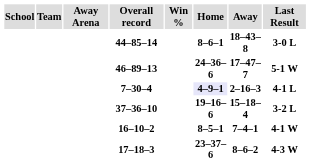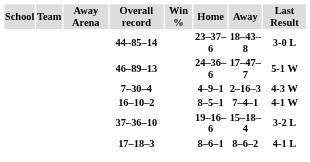(211, 42) 8–6–1 -> (211, 42) 23–37–6
(211, 88) lavender background -> (211, 88) no background
(284, 88) 4-1 L -> (284, 88) 4-3 W
rows swapped: (136, 109) <-> (136, 129)
(211, 149) 23–37–6 -> (211, 143) 8–6–1
(284, 149) 4-3 W -> (284, 143) 4-1 L
